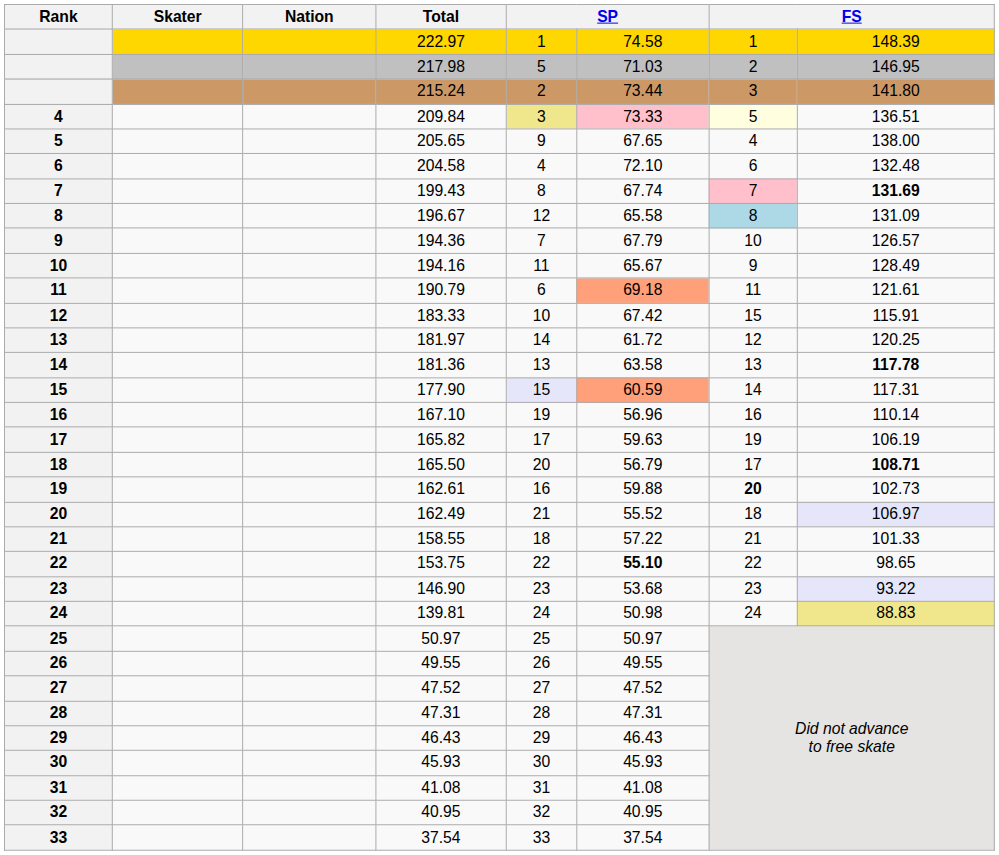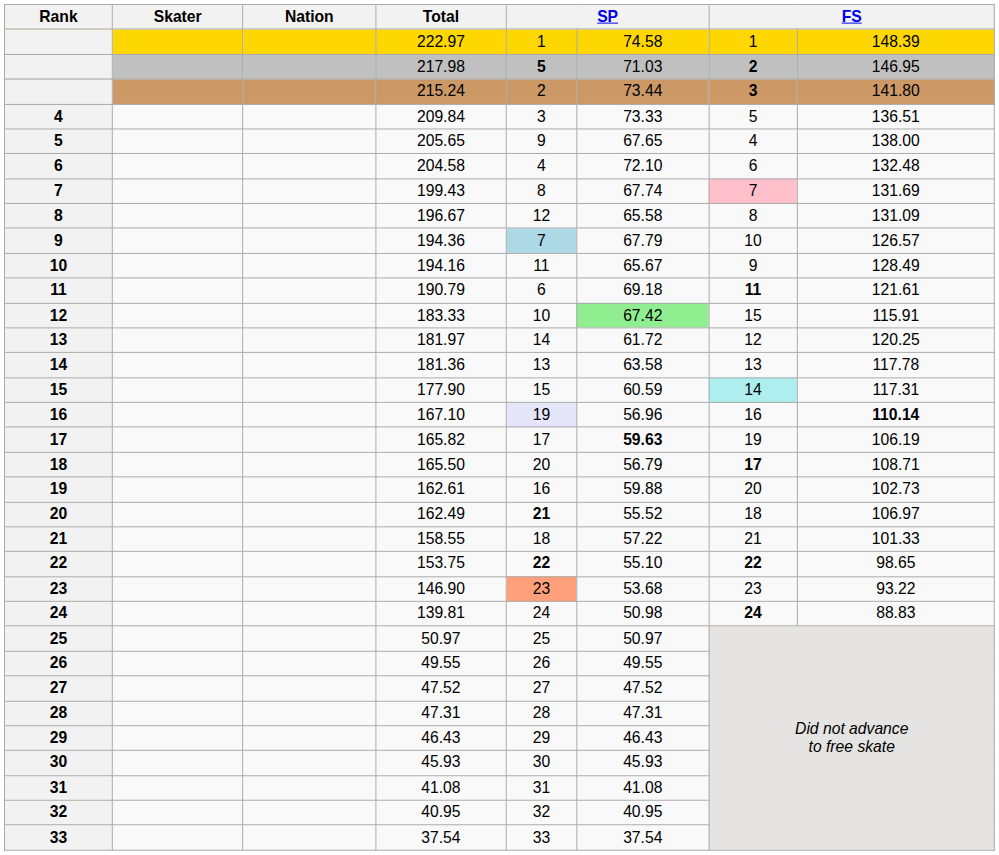(541, 66) normal -> (541, 66) bold
(753, 66) normal -> (753, 66) bold
(753, 91) normal -> (753, 91) bold
(541, 116) khaki background -> (541, 116) no background
(643, 116) pink background -> (643, 116) no background
(753, 116) lightyellow background -> (753, 116) no background
(896, 191) bold -> (896, 191) normal
(753, 215) lightblue background -> (753, 215) no background
(541, 240) no background -> (541, 240) lightblue background
(643, 290) lightsalmon background -> (643, 290) no background
(753, 290) normal -> (753, 290) bold
(643, 315) no background -> (643, 315) lightgreen background
(896, 365) bold -> (896, 365) normal
(541, 389) lavender background -> (541, 389) no background
(643, 389) lightsalmon background -> (643, 389) no background
(753, 389) no background -> (753, 389) paleturquoise background
(541, 414) no background -> (541, 414) lavender background
(896, 414) normal -> (896, 414) bold
(643, 439) normal -> (643, 439) bold
(753, 464) normal -> (753, 464) bold
(896, 464) bold -> (896, 464) normal
(753, 489) bold -> (753, 489) normal
(541, 514) normal -> (541, 514) bold
(896, 514) lavender background -> (896, 514) no background
(541, 564) normal -> (541, 564) bold
(643, 564) bold -> (643, 564) normal
(753, 564) normal -> (753, 564) bold
(541, 588) no background -> (541, 588) lightsalmon background
(896, 588) lavender background -> (896, 588) no background
(753, 613) normal -> (753, 613) bold
(896, 613) khaki background -> (896, 613) no background
